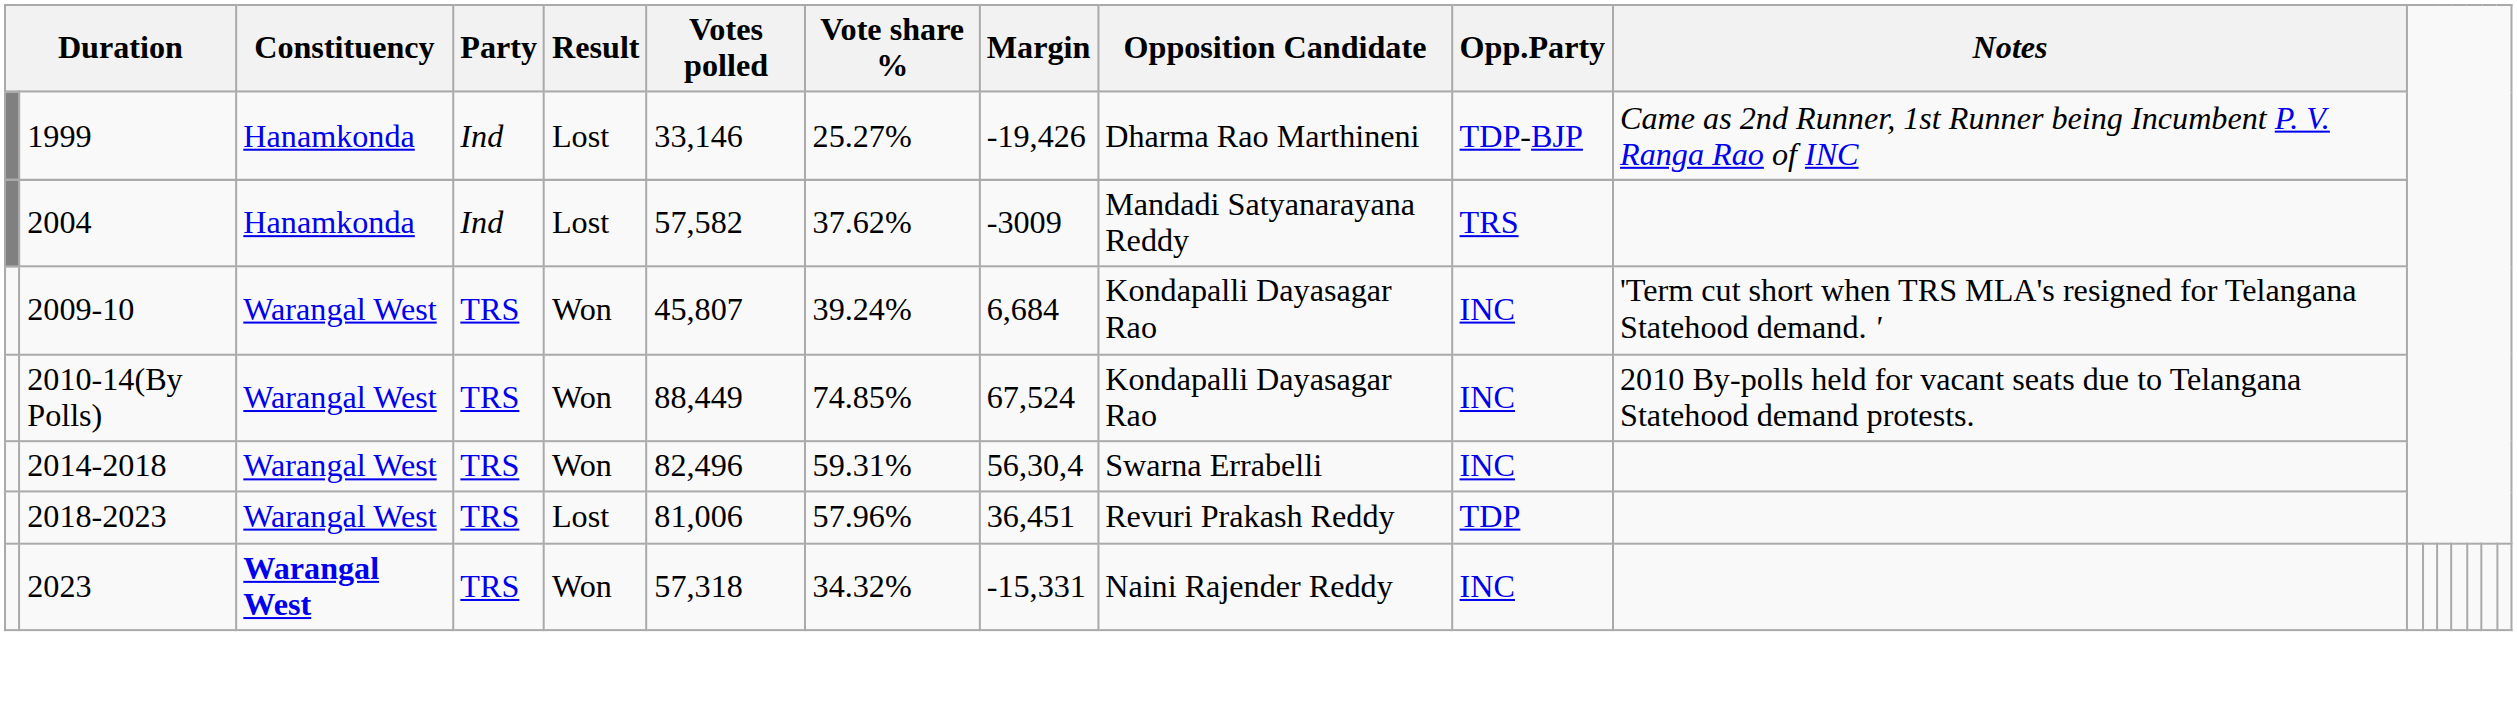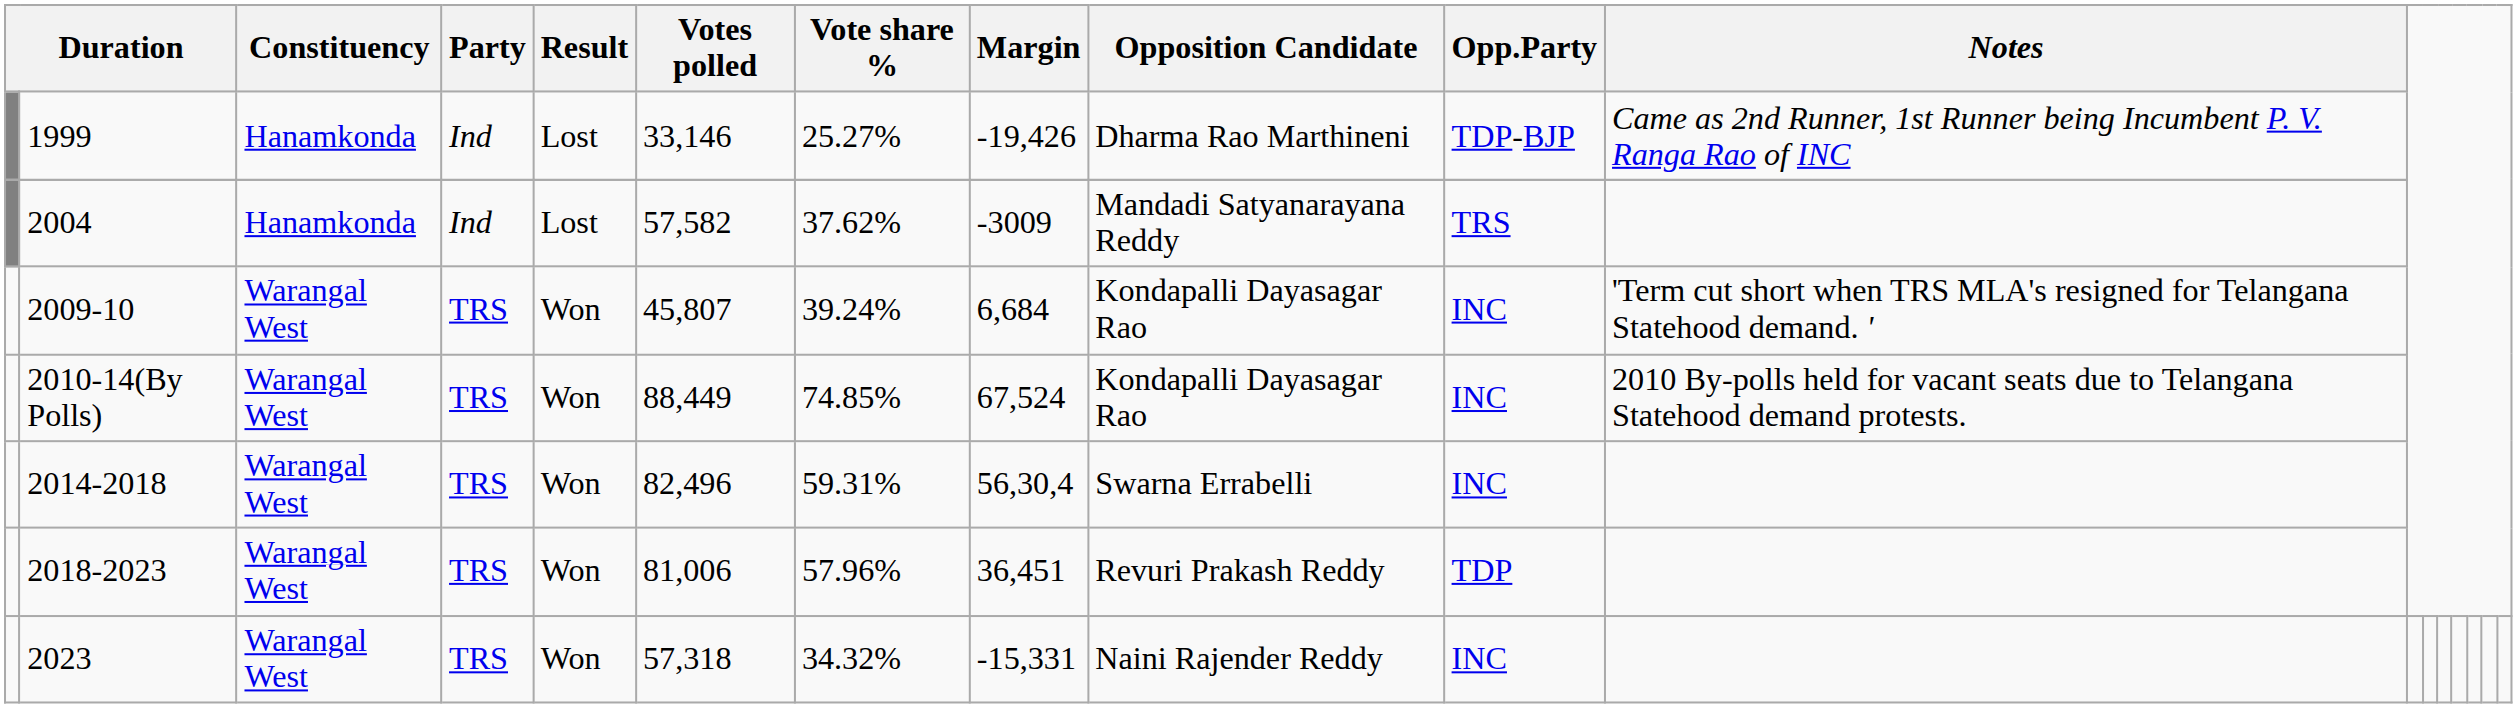(581, 516) Lost -> (571, 571) Won
(311, 586) bold -> (306, 658) normal
